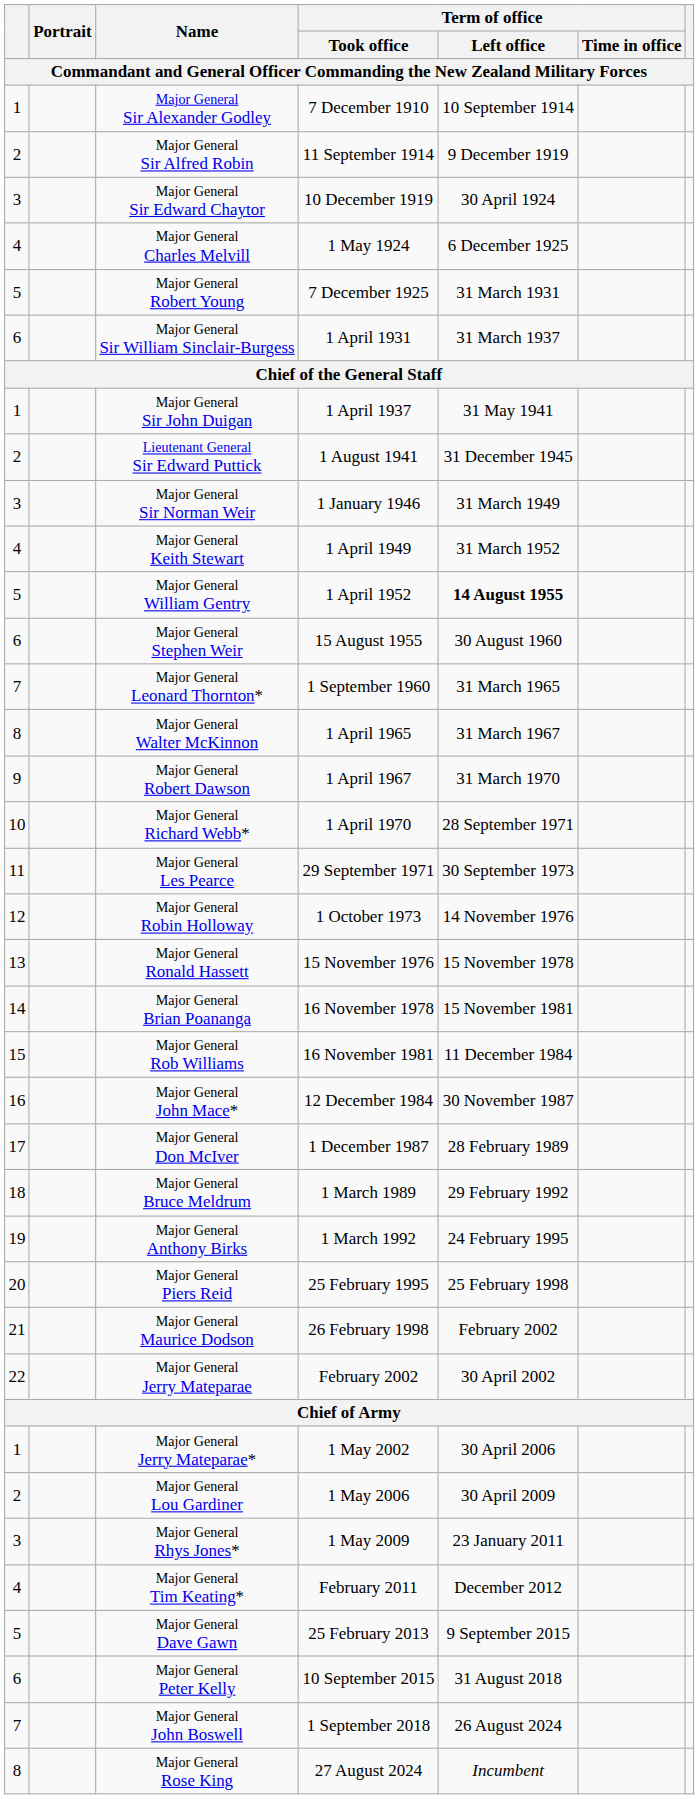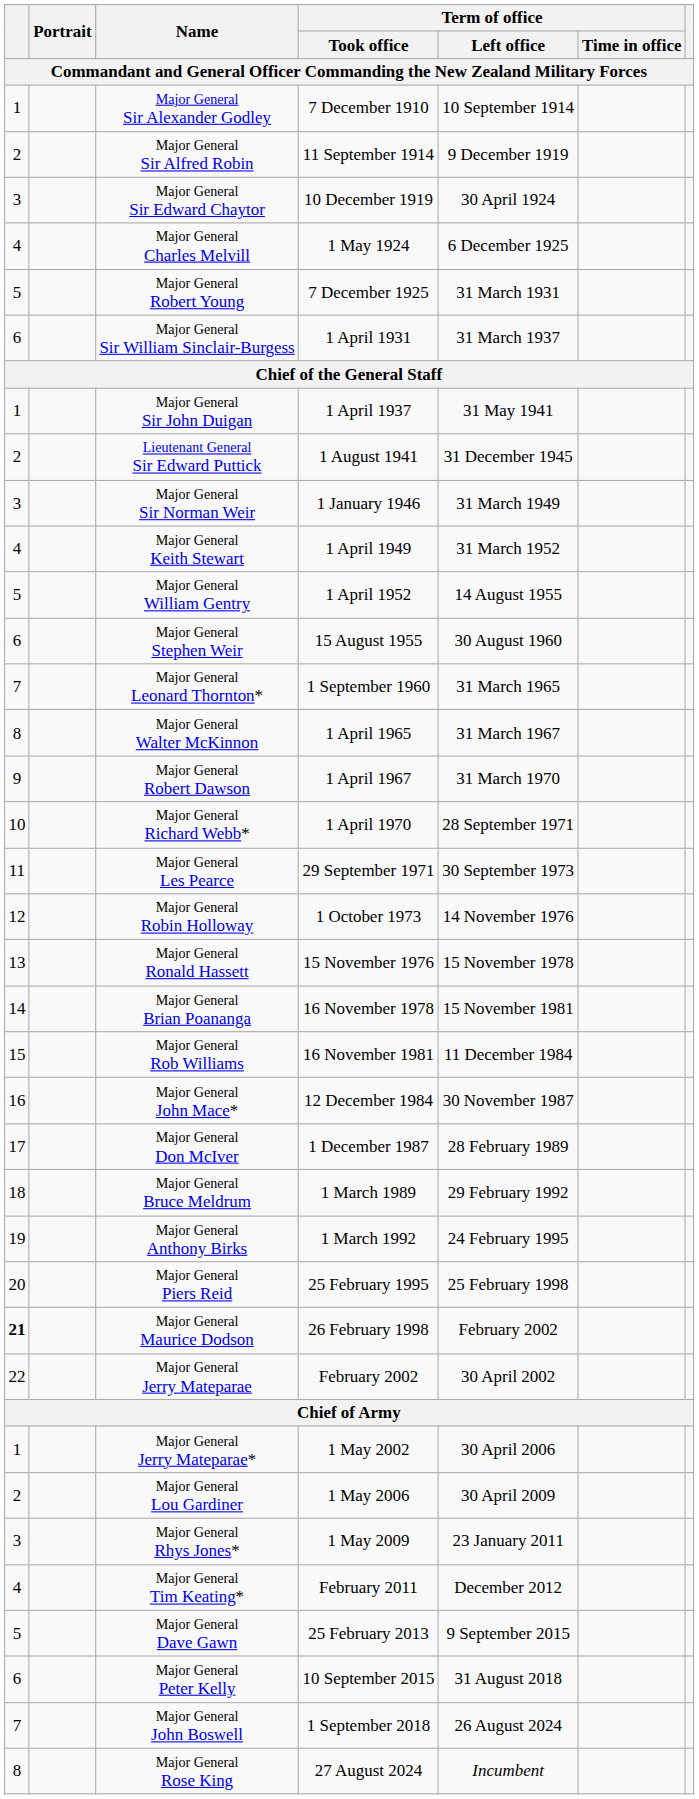(508, 594) bold -> (508, 594) normal
(17, 1330) normal -> (17, 1330) bold
